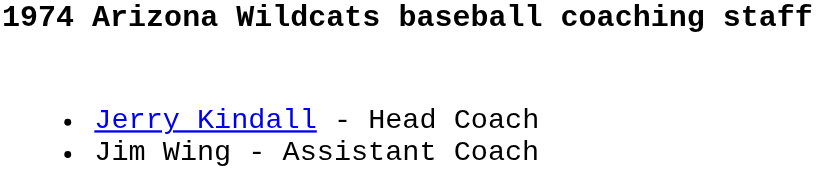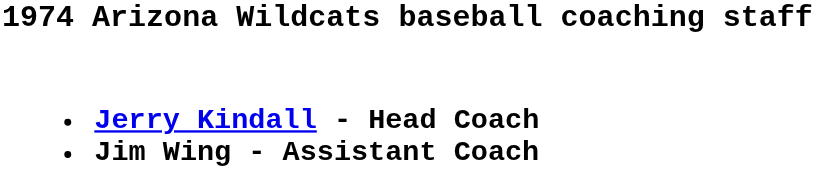(407, 138) normal -> (407, 138) bold
